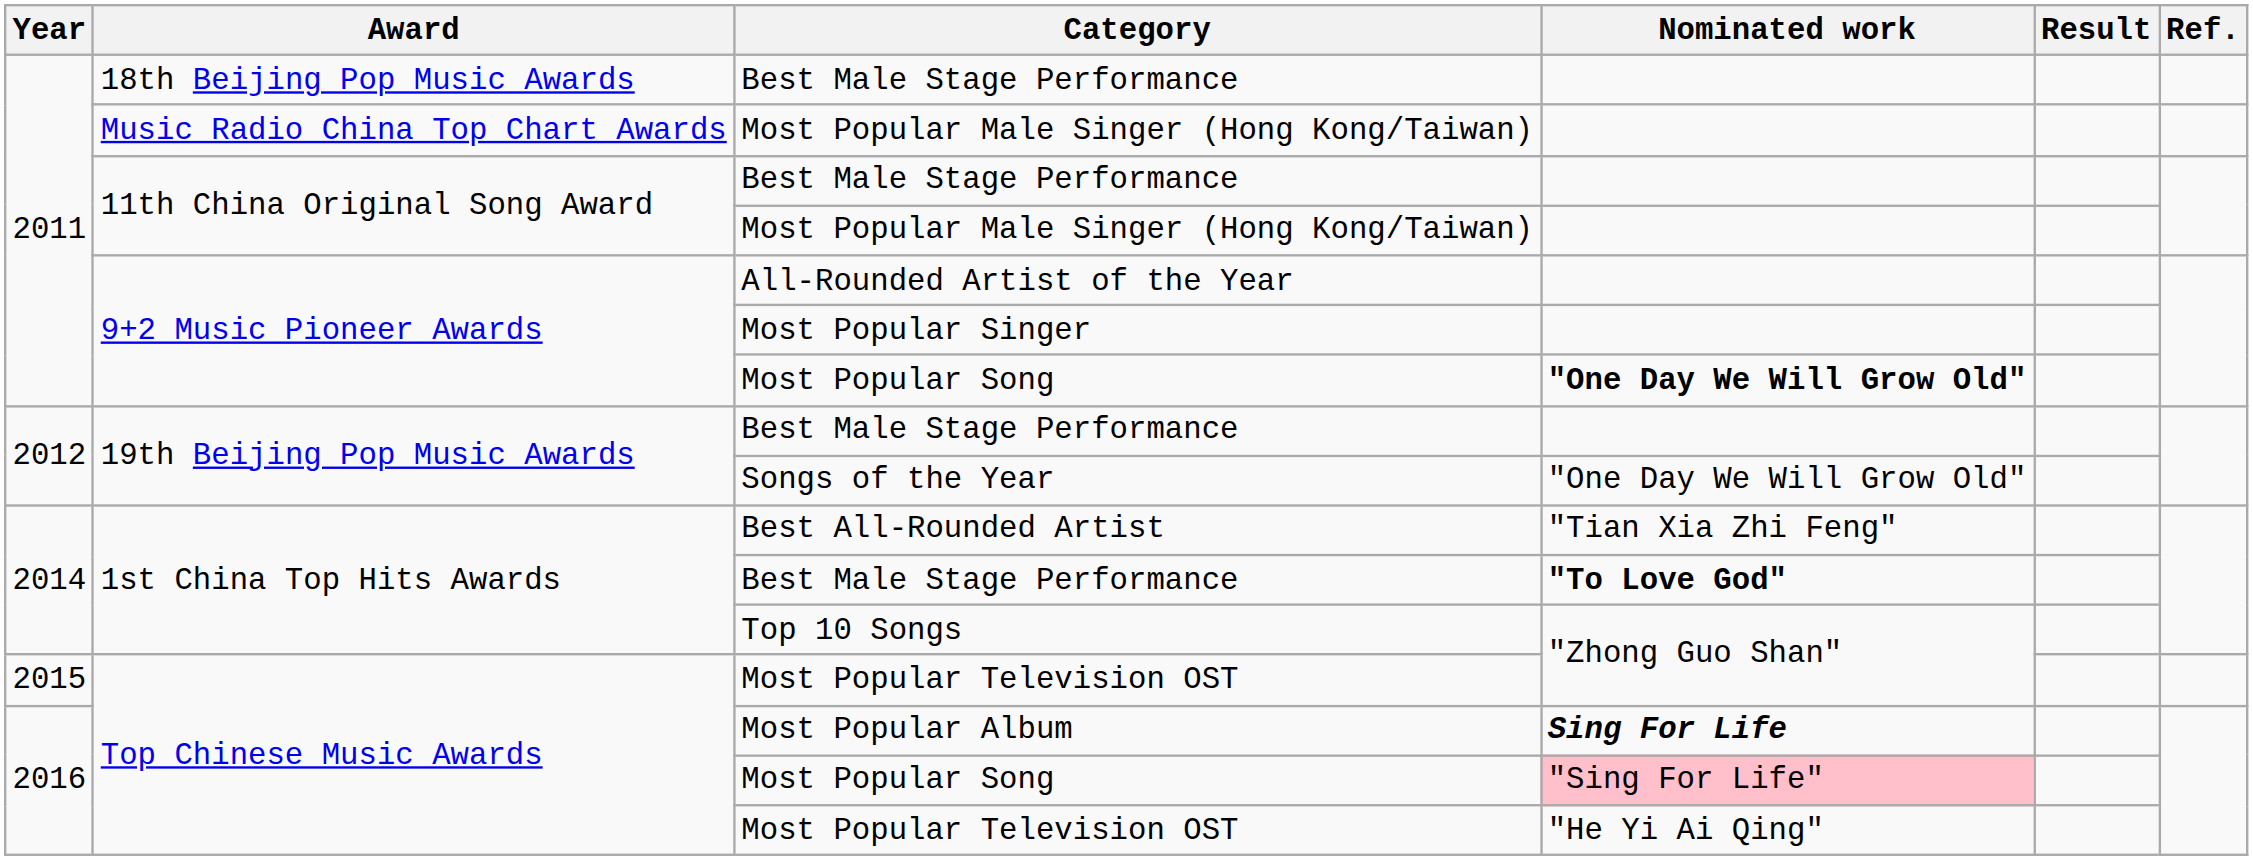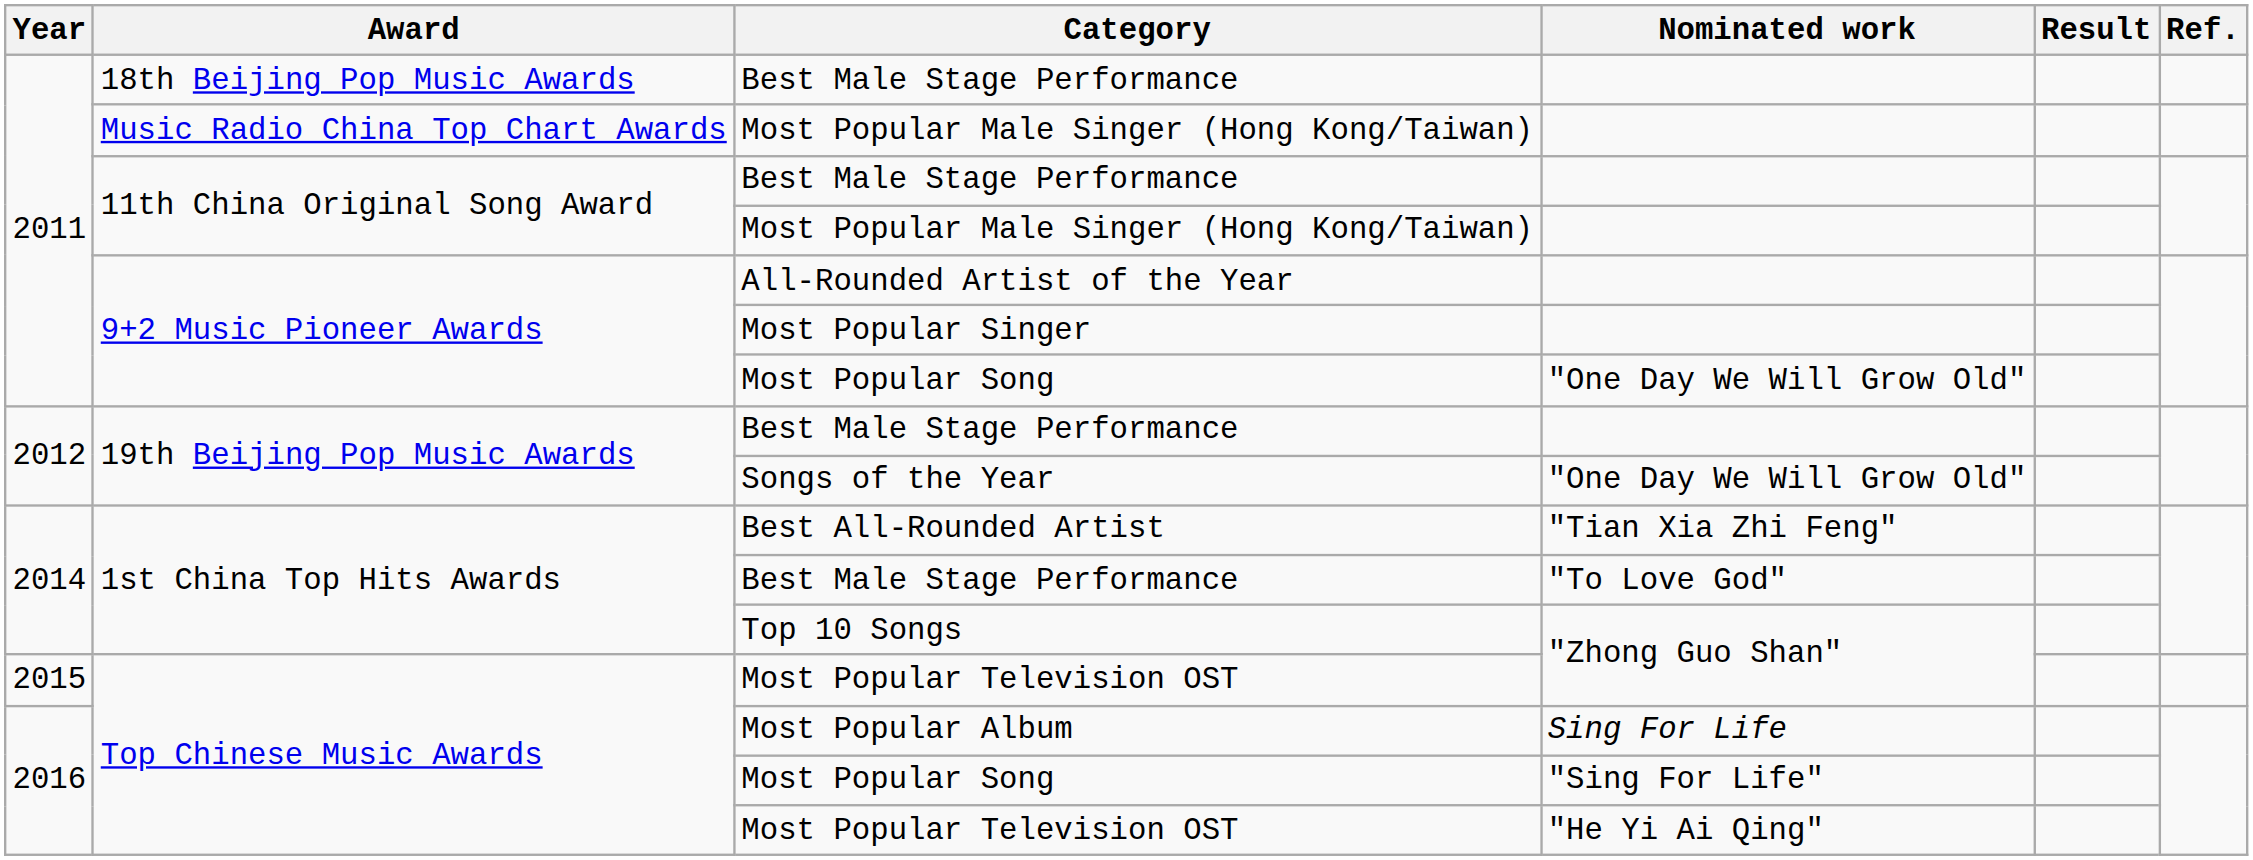(1787, 380) bold -> (1787, 380) normal
(1667, 580) bold -> (1667, 580) normal
(1667, 730) bold -> (1667, 730) normal
(1686, 780) pink background -> (1686, 780) no background
